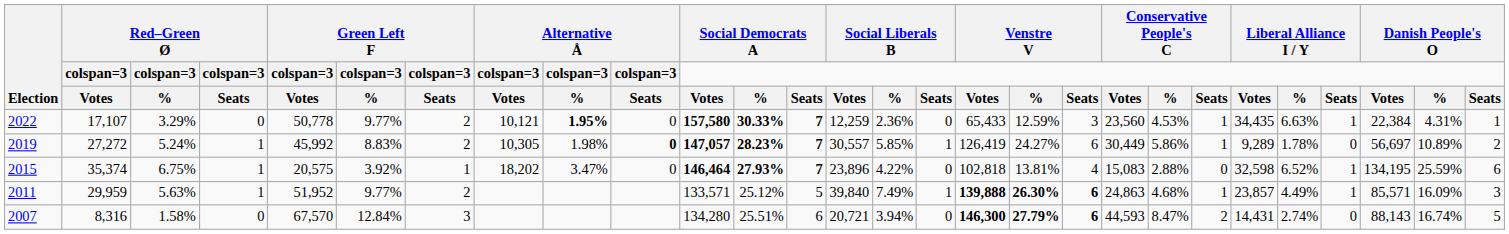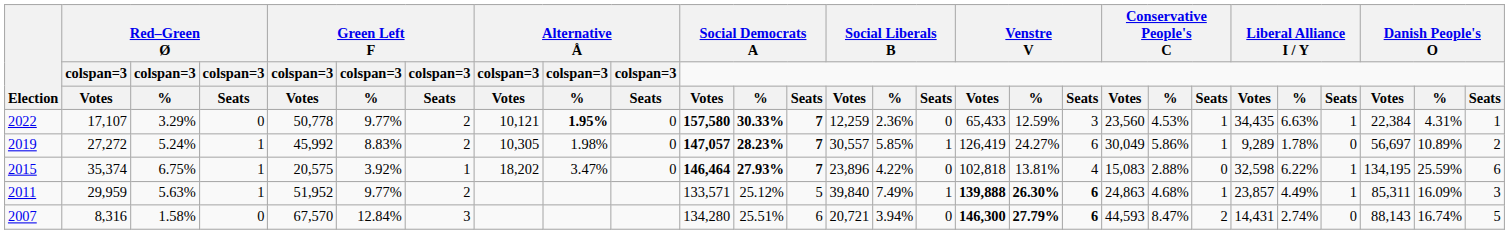(673, 145) bold -> (673, 145) normal
(1125, 145) 30,449 -> (1125, 145) 30,049
(1300, 168) 6.52% -> (1300, 168) 6.22%
(1391, 192) 85,571 -> (1391, 192) 85,311
